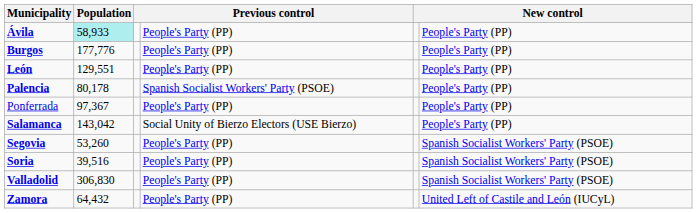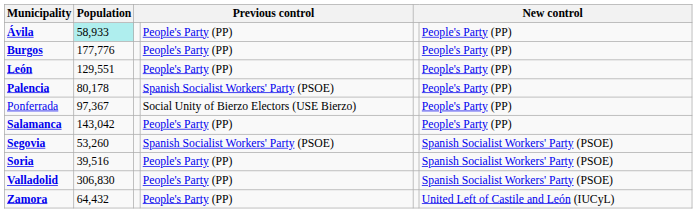(188, 106) People's Party (PP) -> (249, 106) Social Unity of Bierzo Electors (USE Bierzo)
(249, 124) Social Unity of Bierzo Electors (USE Bierzo) -> (188, 124) People's Party (PP)
(188, 143) People's Party (PP) -> (238, 143) Spanish Socialist Workers' Party (PSOE)
